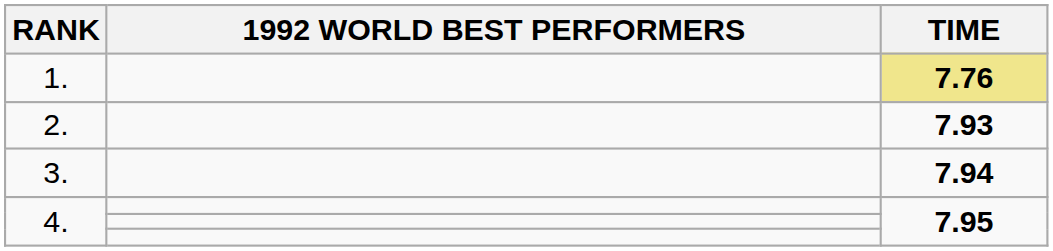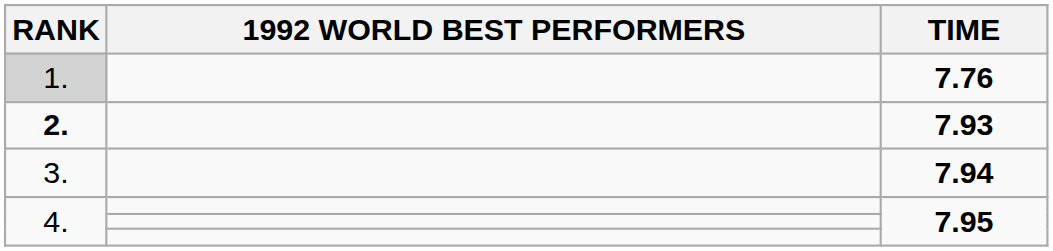(56, 77) no background -> (56, 77) lightgrey background
(964, 77) khaki background -> (964, 77) no background
(56, 125) normal -> (56, 125) bold
